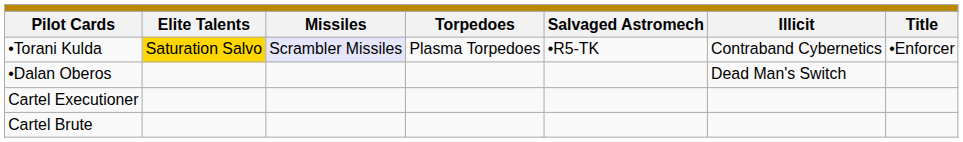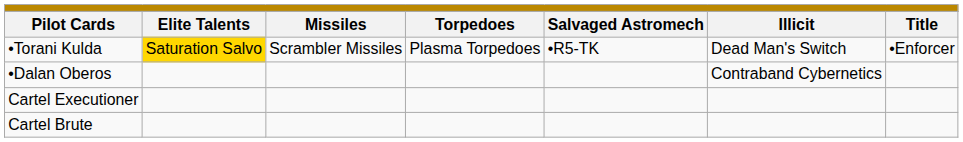(336, 49) lavender background -> (336, 49) no background
(797, 49) Contraband Cybernetics -> (779, 49) Dead Man's Switch
(779, 74) Dead Man's Switch -> (797, 74) Contraband Cybernetics
